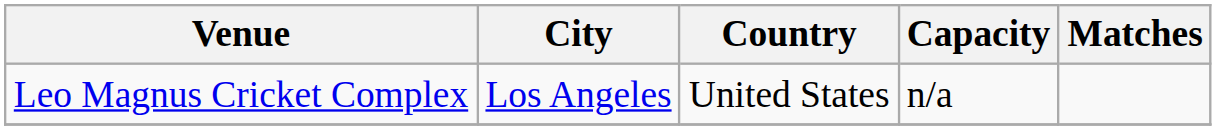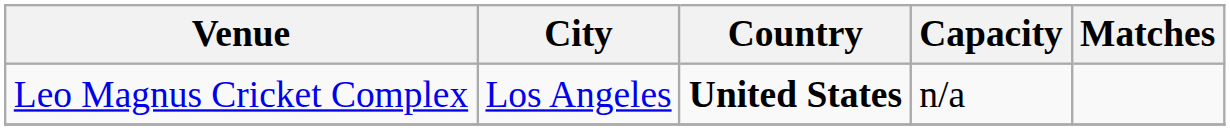(789, 93) normal -> (795, 93) bold
